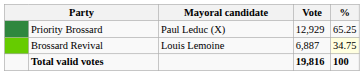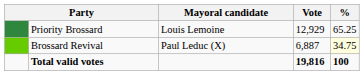(193, 29) Paul Leduc (X) -> (193, 29) Louis Lemoine
(193, 45) Louis Lemoine -> (193, 45) Paul Leduc (X)
